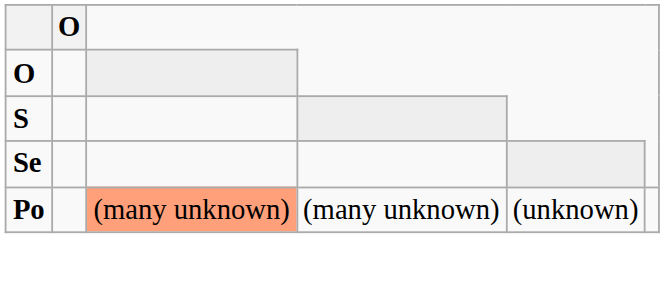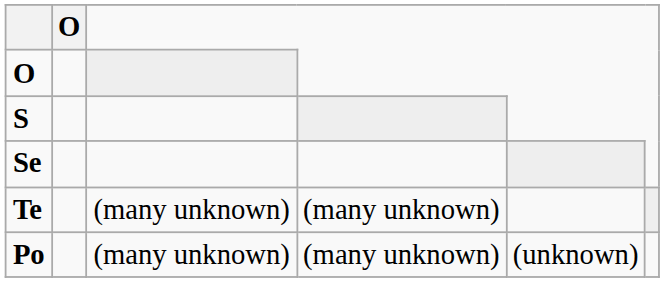+ row: (27, 208)
(192, 208) lightsalmon background -> (192, 254) no background
